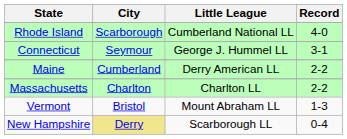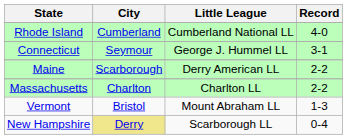(129, 32) Scarborough -> (129, 32) Cumberland
(129, 69) Cumberland -> (129, 69) Scarborough
